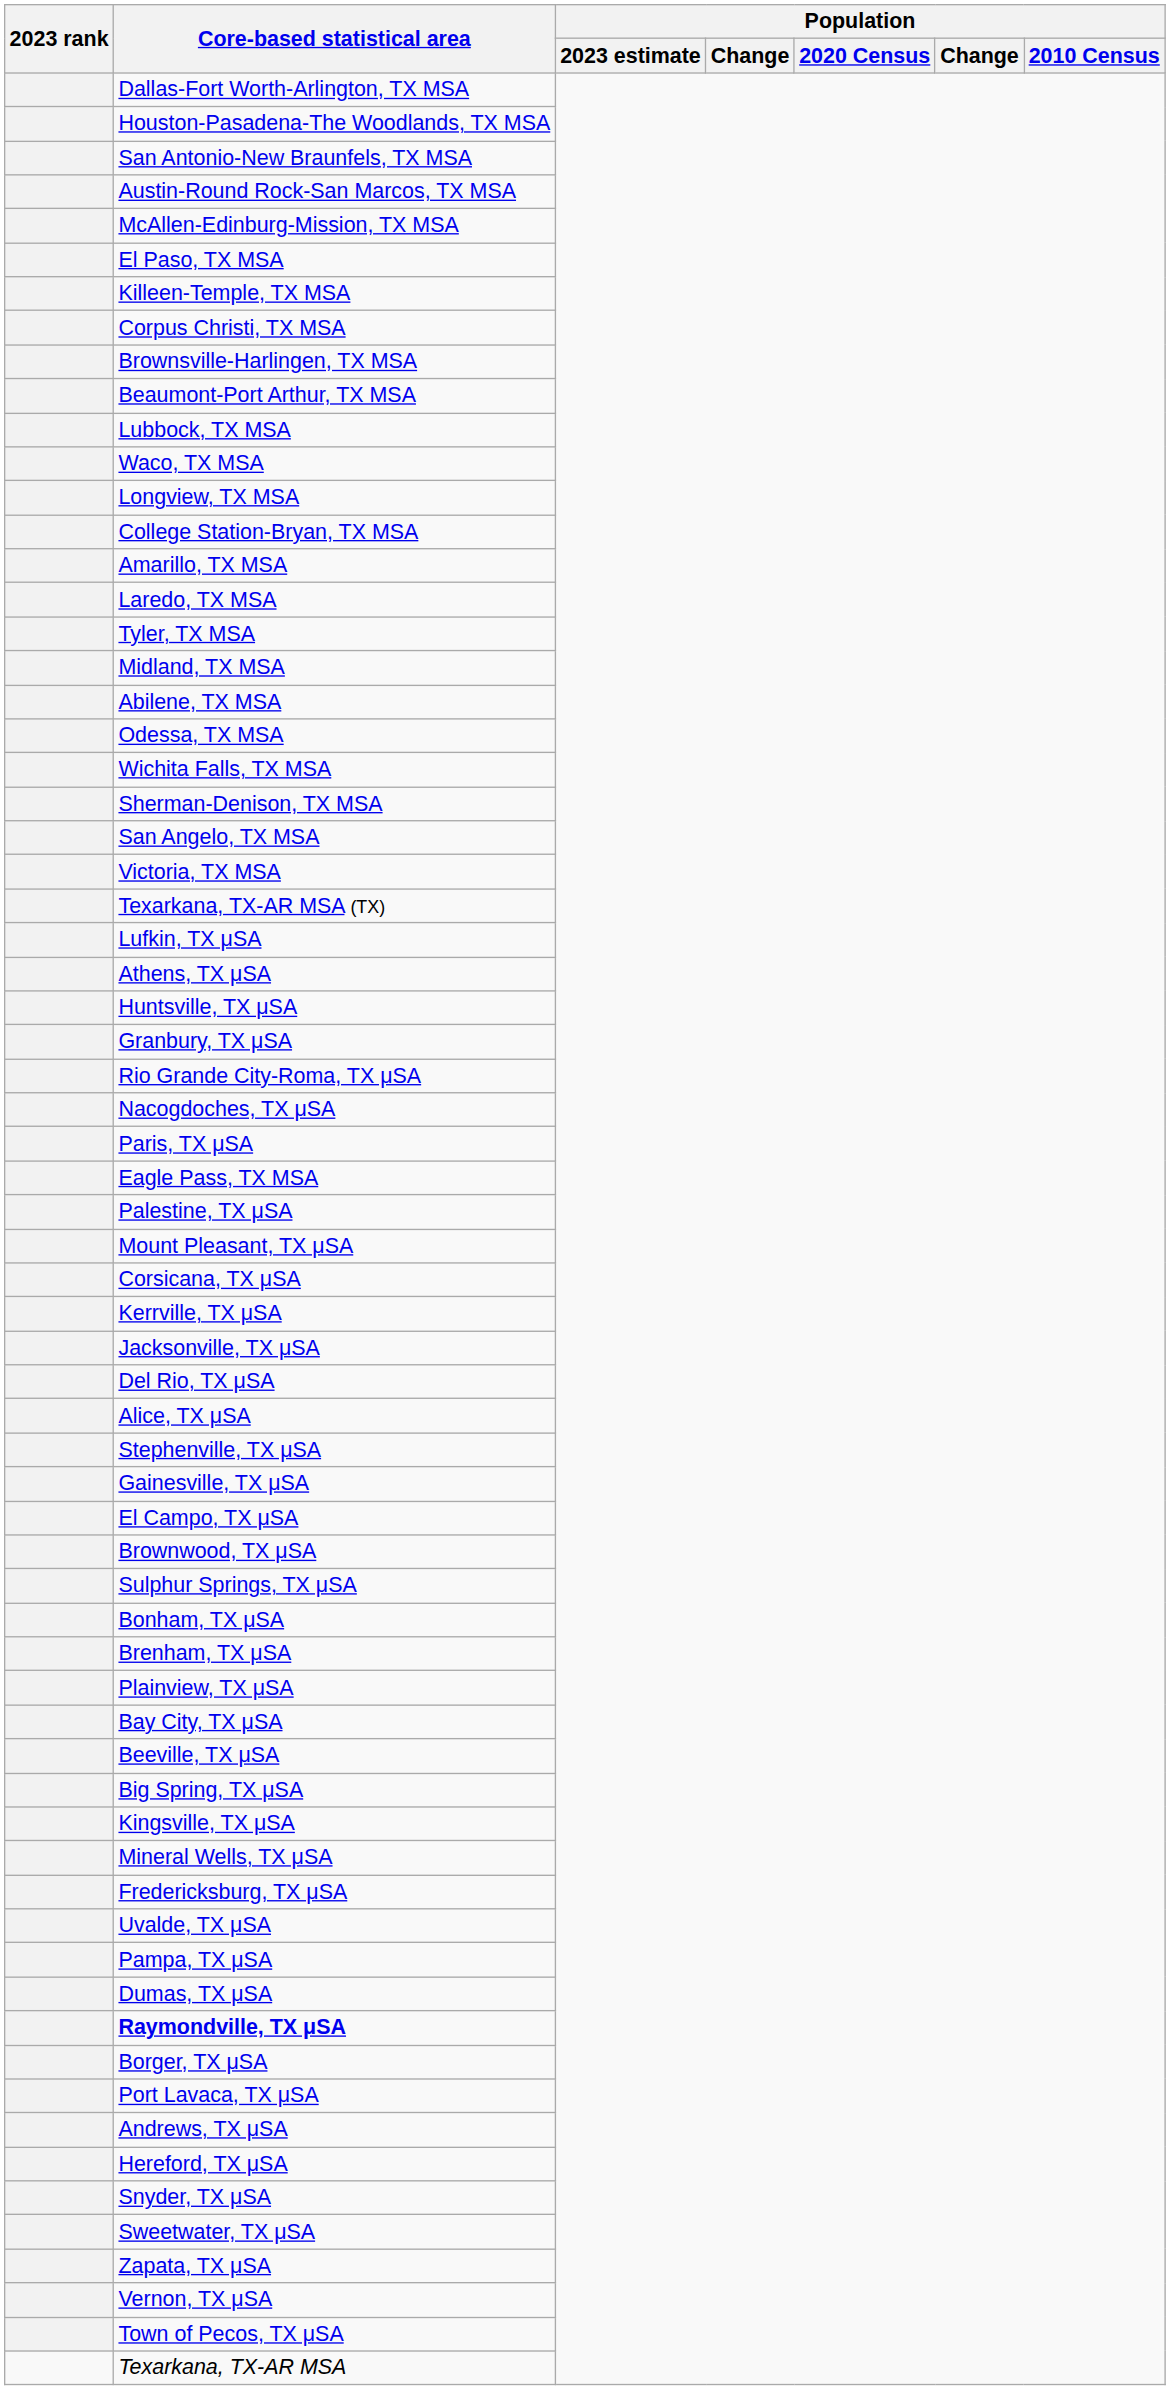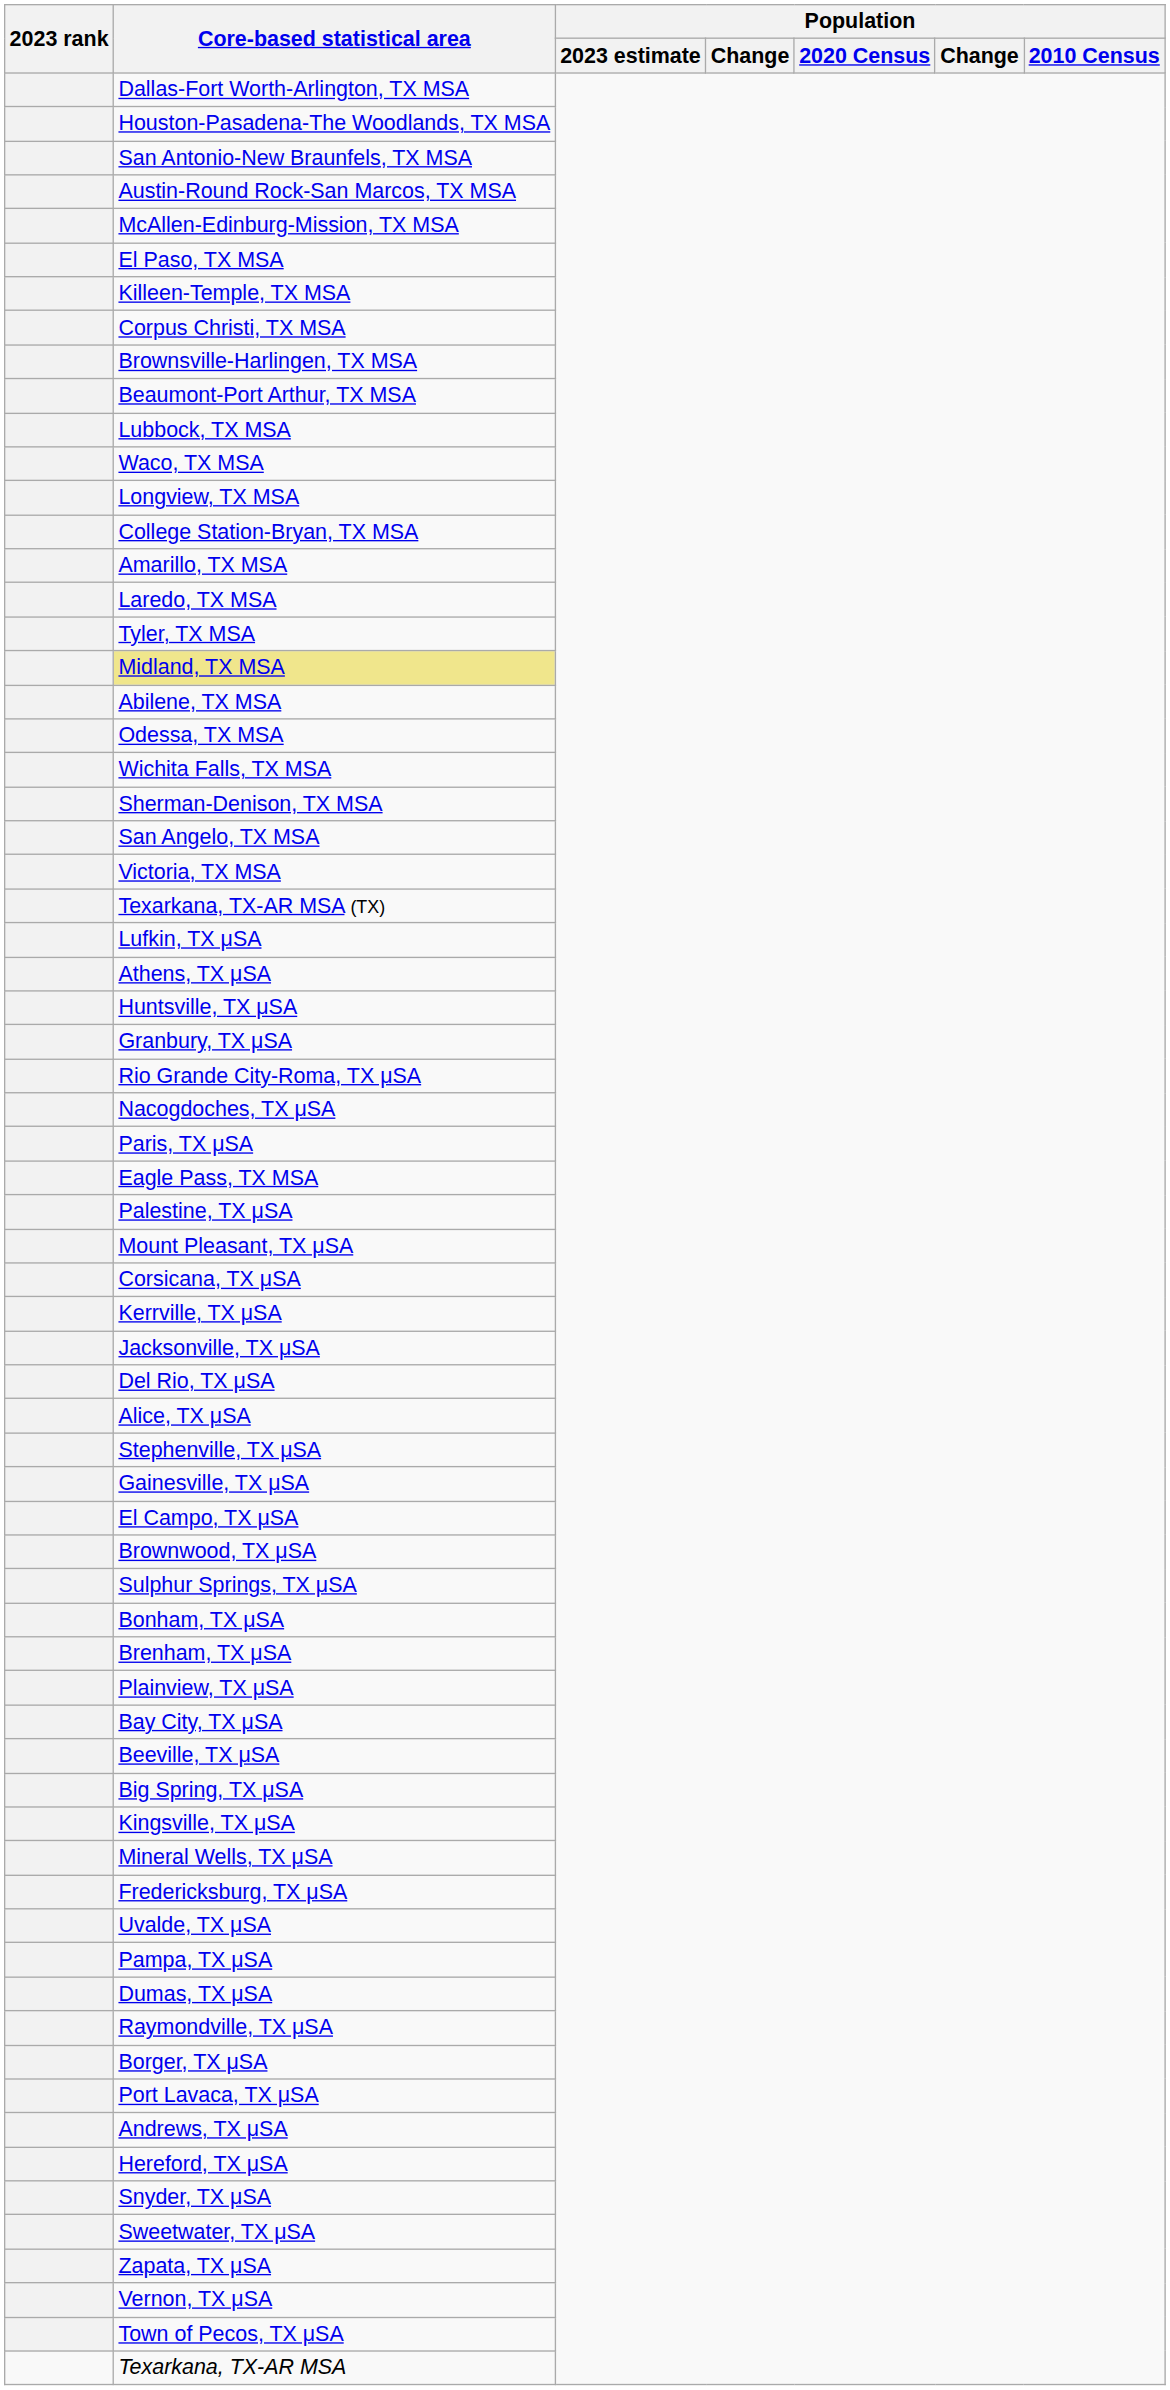(202, 667) no background -> (202, 667) khaki background
(232, 2027) bold -> (226, 2027) normal
